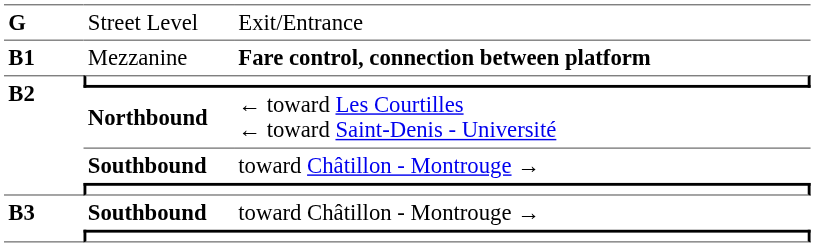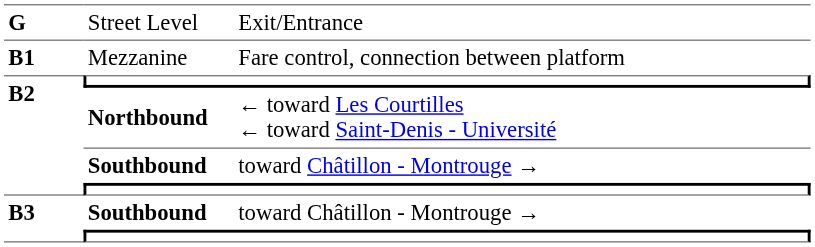(445, 57) bold -> (432, 57) normal
